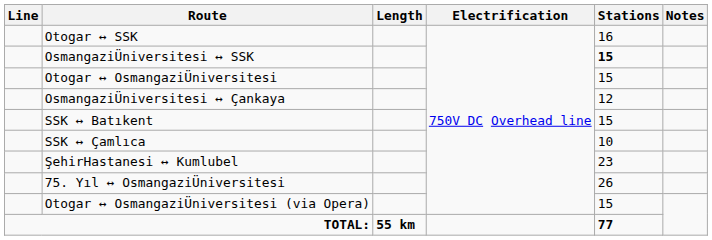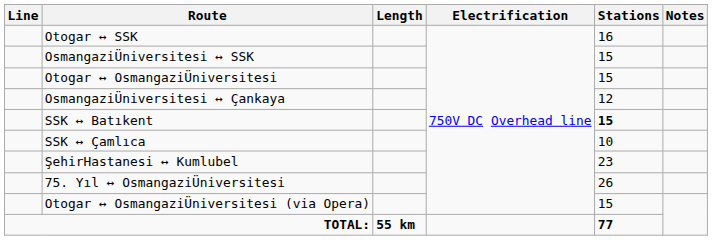(605, 57) bold -> (605, 57) normal
(605, 120) normal -> (605, 120) bold
